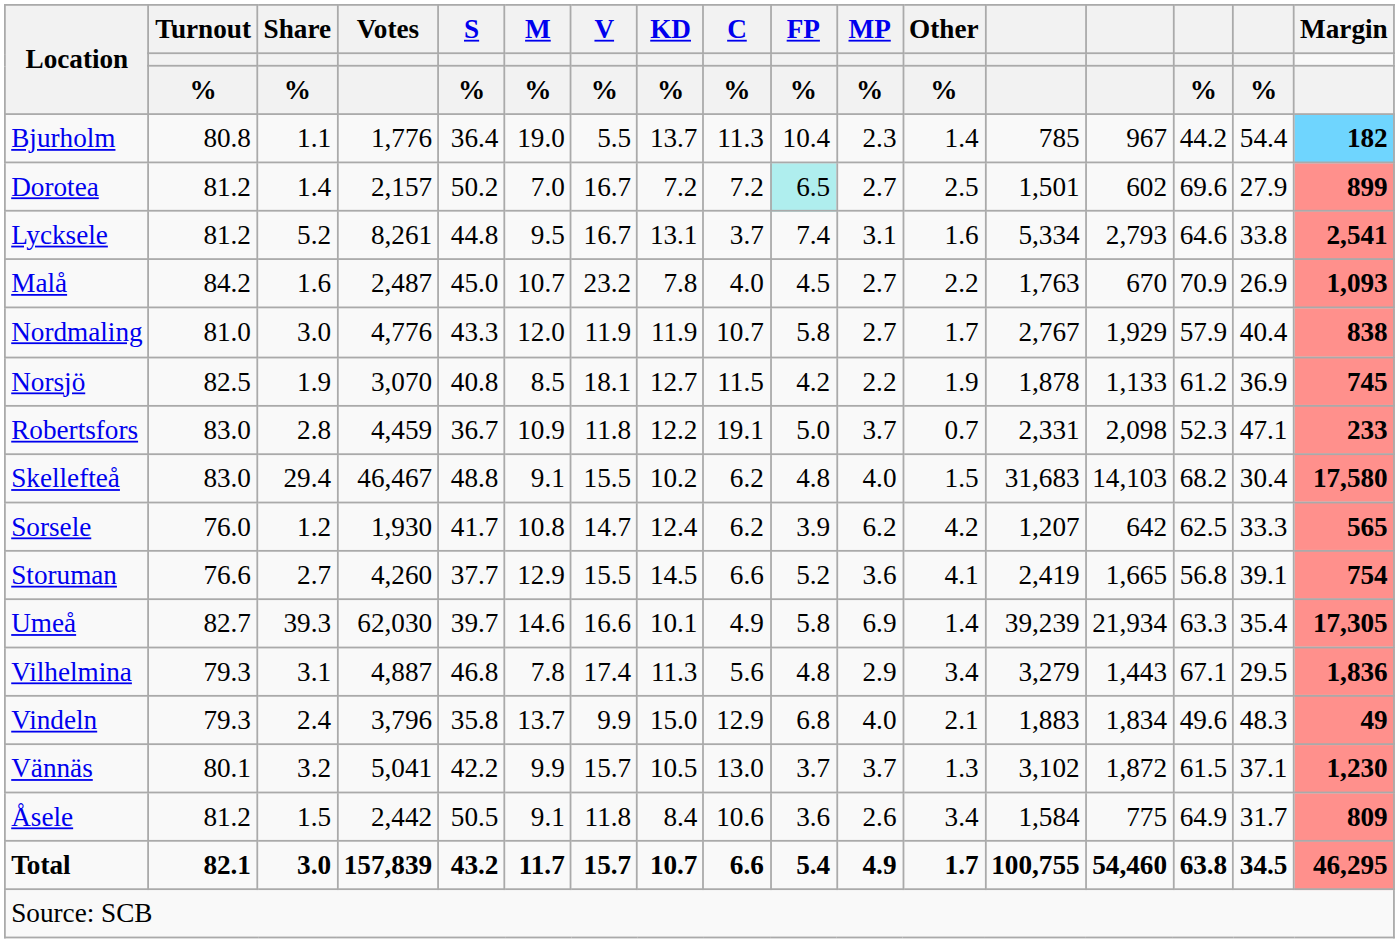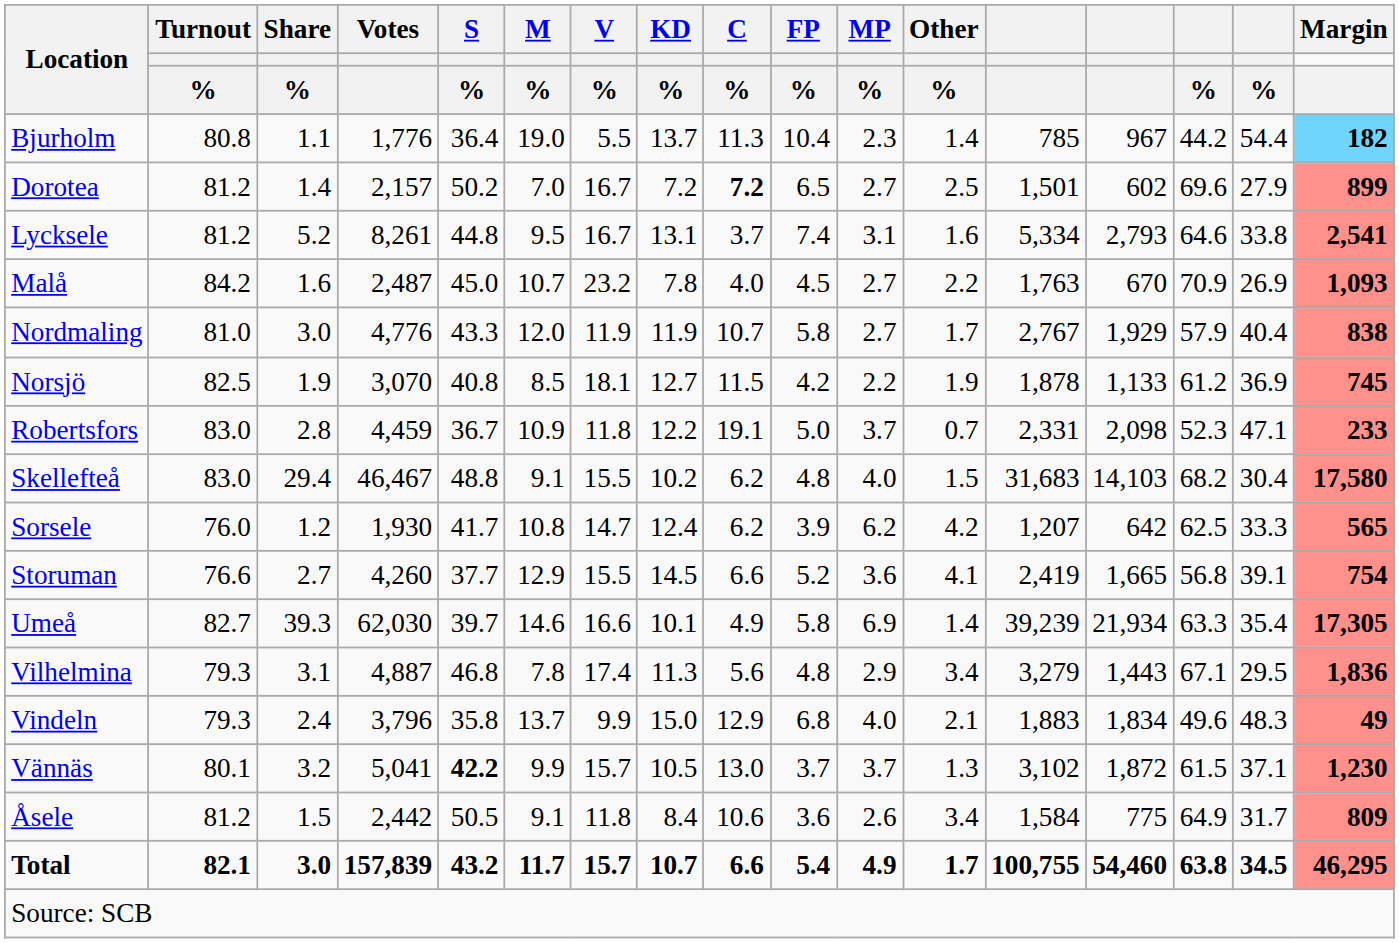(747, 186) normal -> (747, 186) bold
(813, 186) paleturquoise background -> (813, 186) no background
(475, 768) normal -> (475, 768) bold
